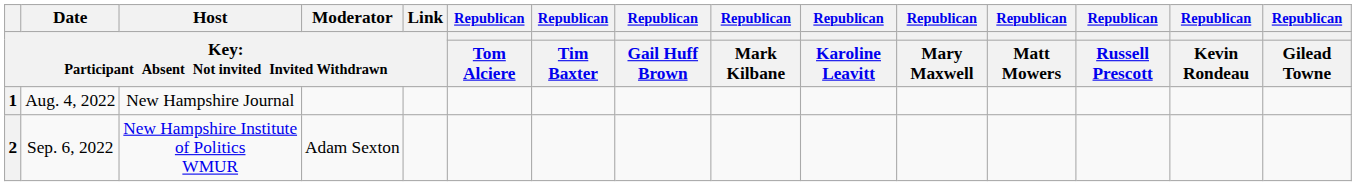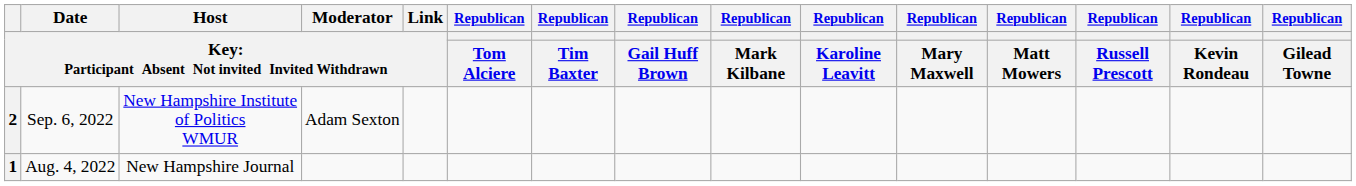rows swapped: (13, 100) <-> (13, 147)
